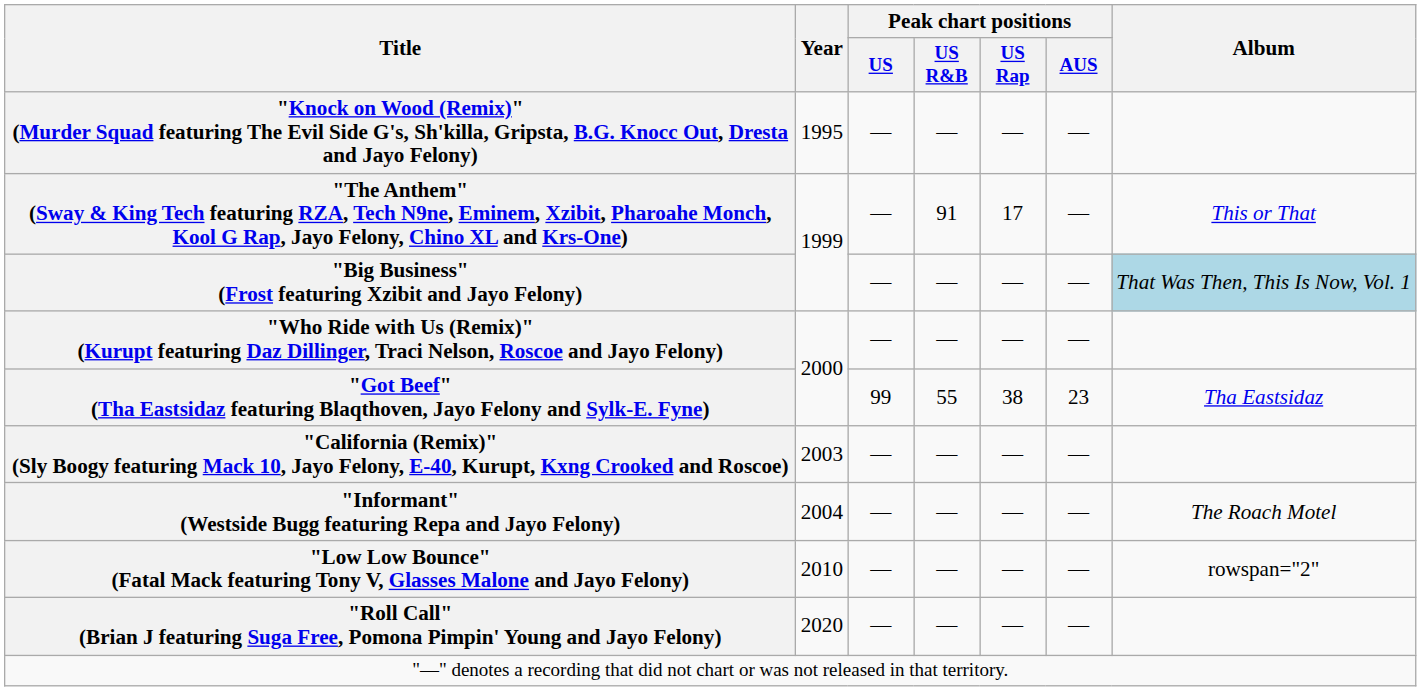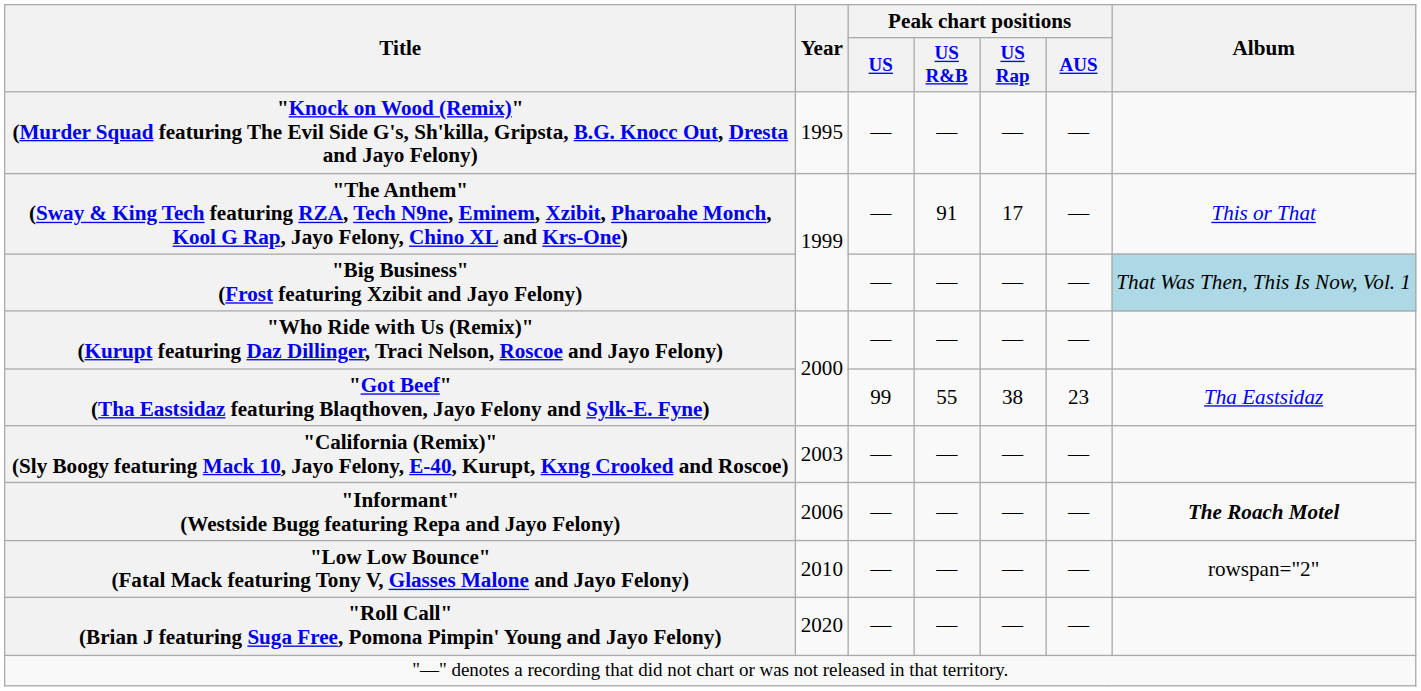(822, 511) 2004 -> (822, 511) 2006
(1264, 511) normal -> (1264, 511) bold
